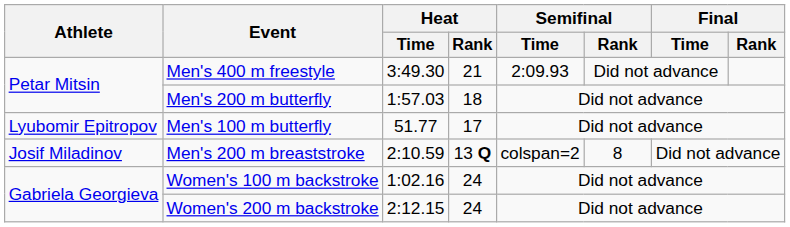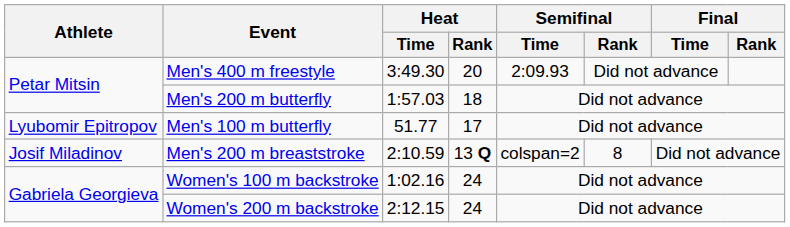(472, 72) 21 -> (472, 72) 20
